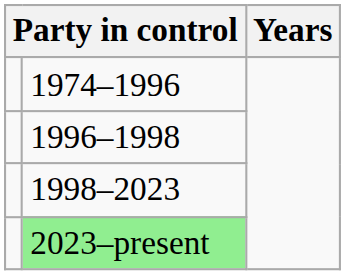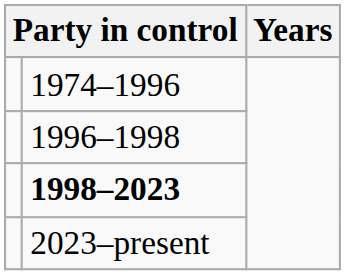(105, 189) normal -> (105, 189) bold
(120, 242) lightgreen background -> (120, 242) no background
